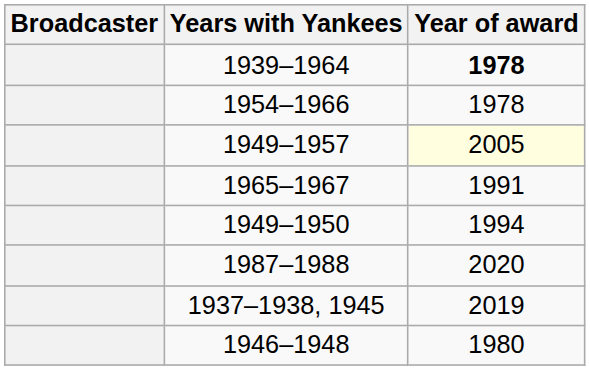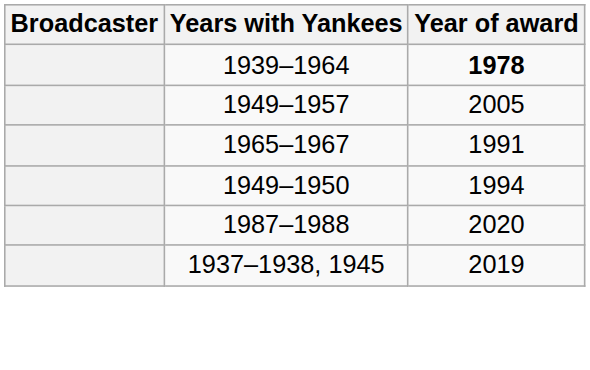- row: (286, 104)
(496, 144) lightyellow background -> (496, 104) no background
- row: (286, 345)
